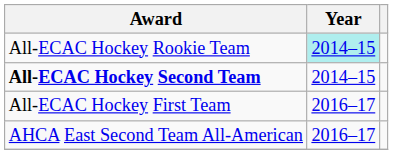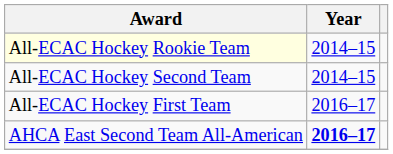(129, 47) no background -> (129, 47) lightyellow background
(343, 47) paleturquoise background -> (343, 47) no background
(135, 76) bold -> (130, 76) normal
(343, 134) normal -> (343, 134) bold
